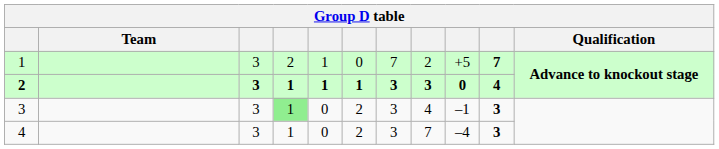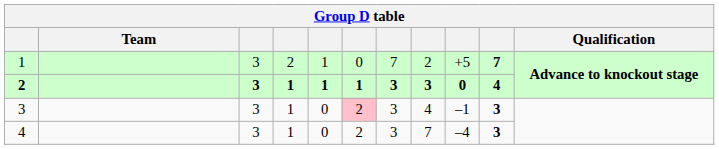(290, 109) lightgreen background -> (290, 109) no background
(359, 109) no background -> (359, 109) pink background
